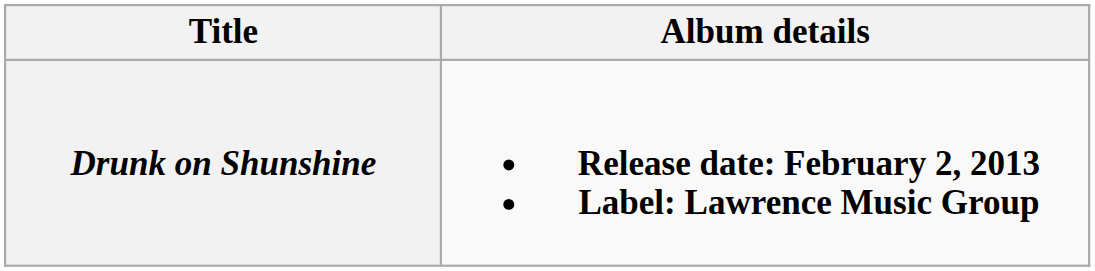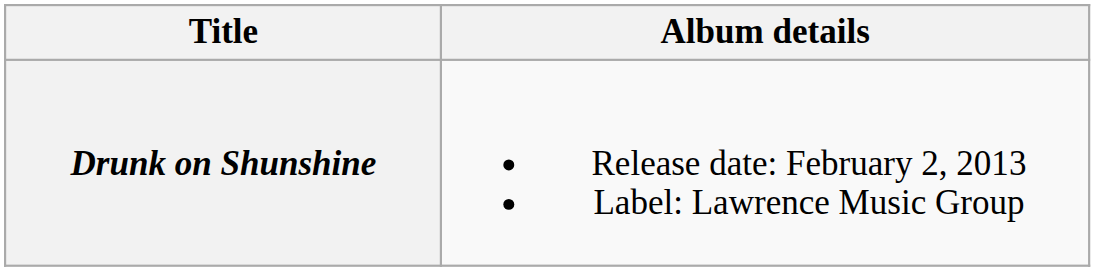(765, 183) bold -> (765, 183) normal
